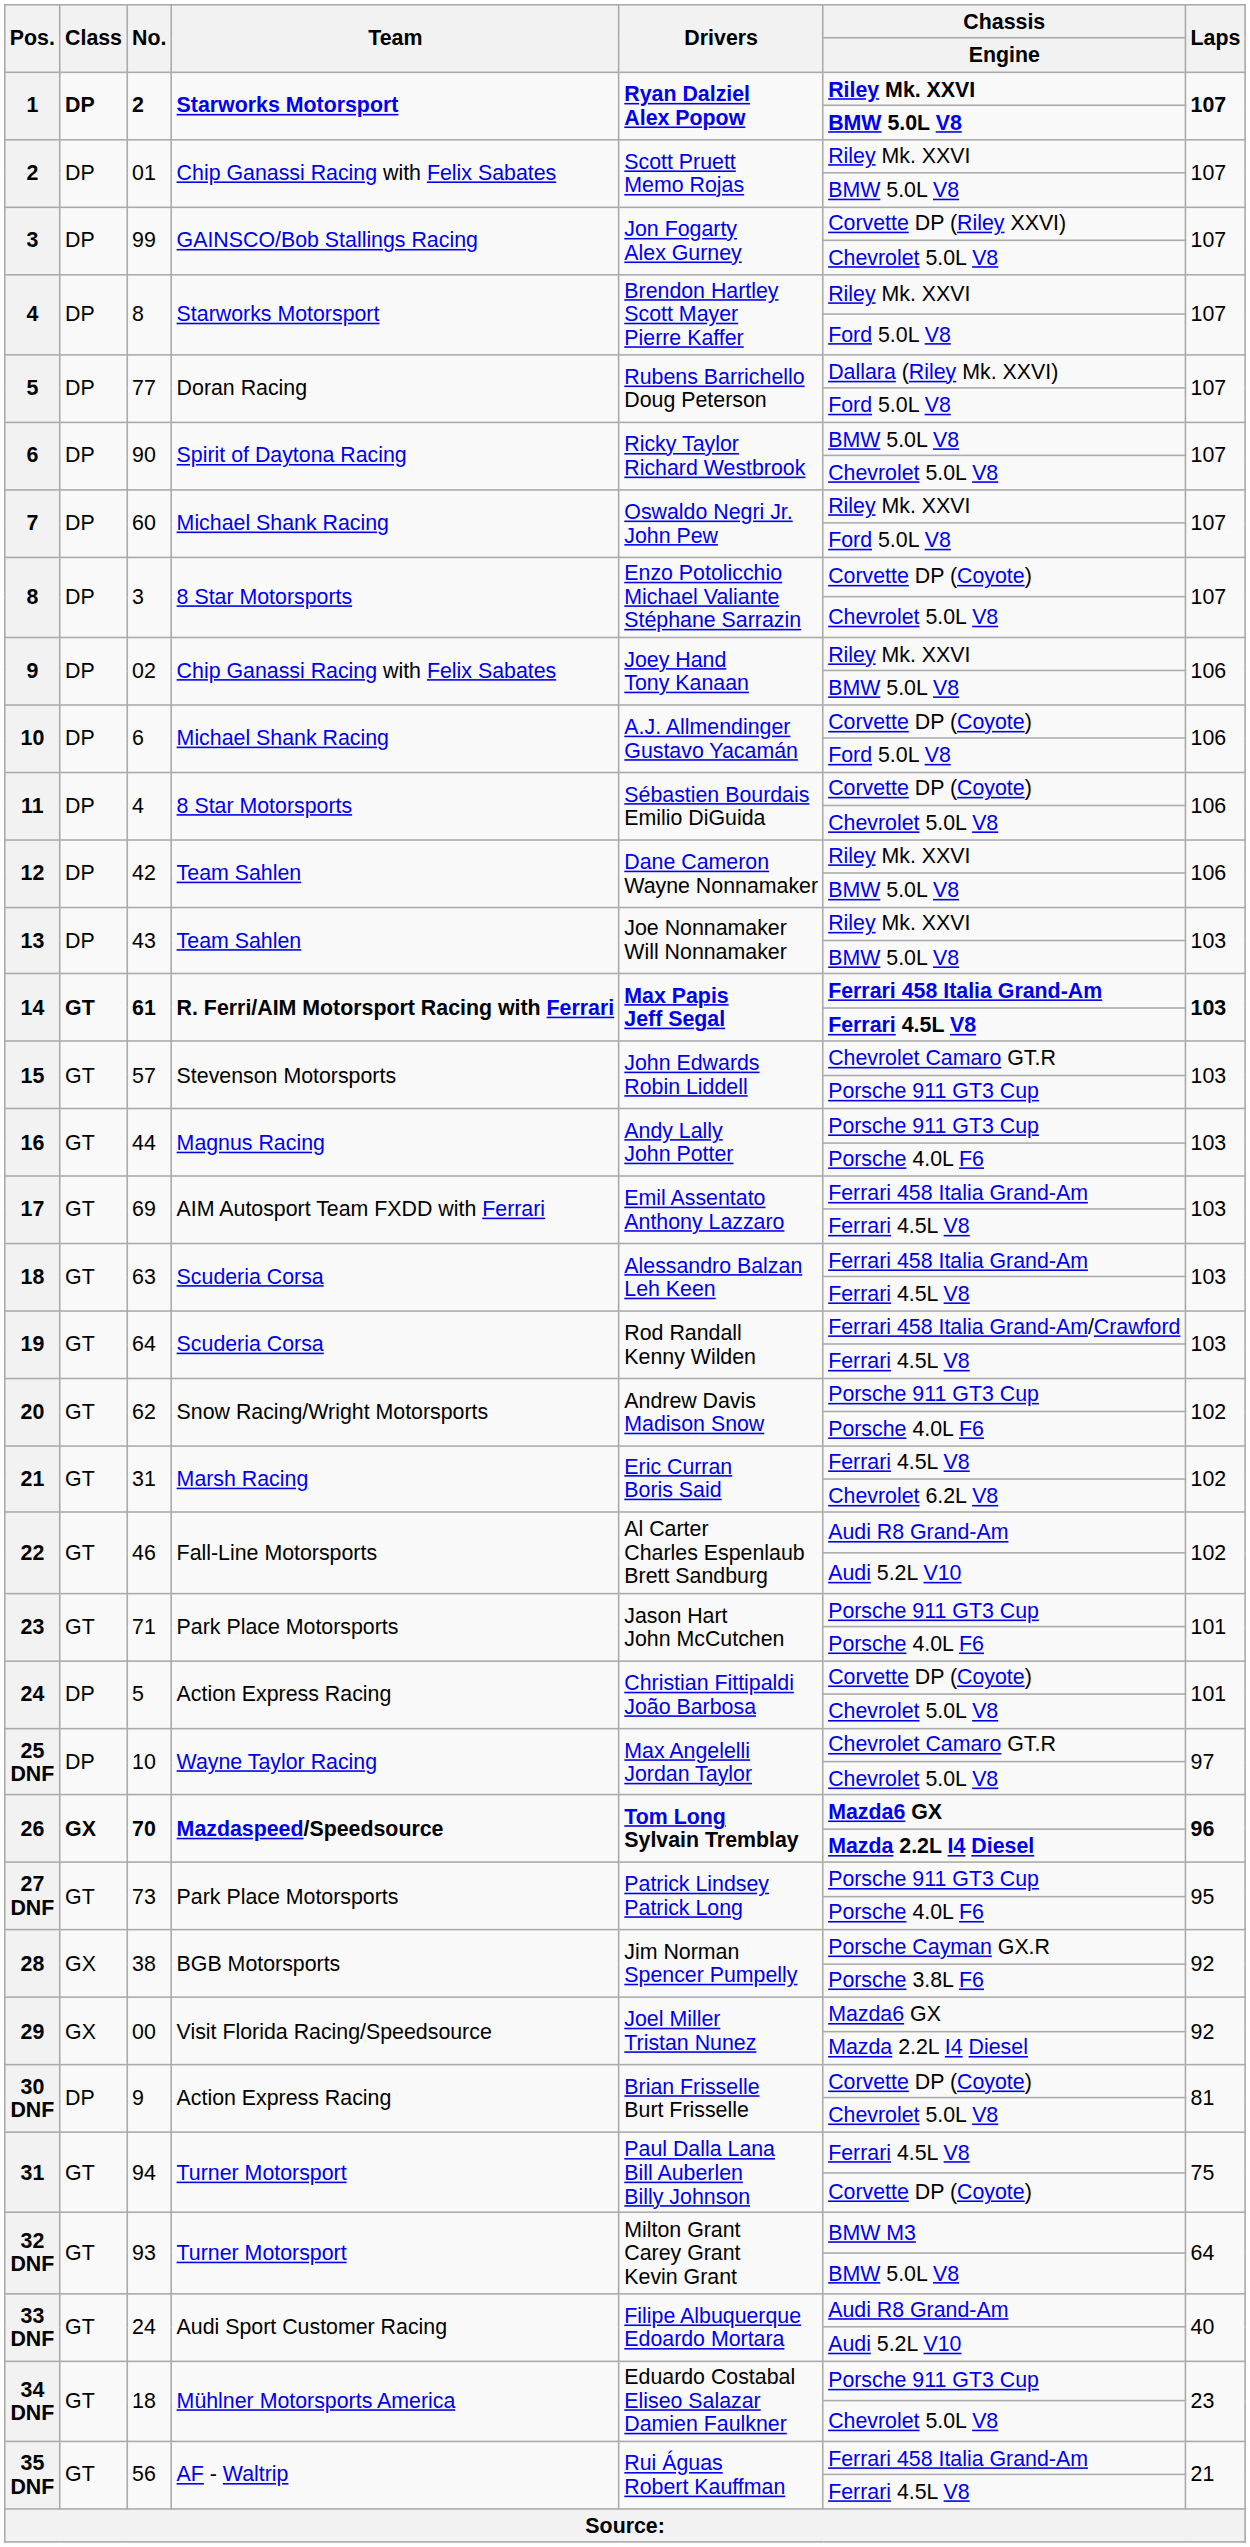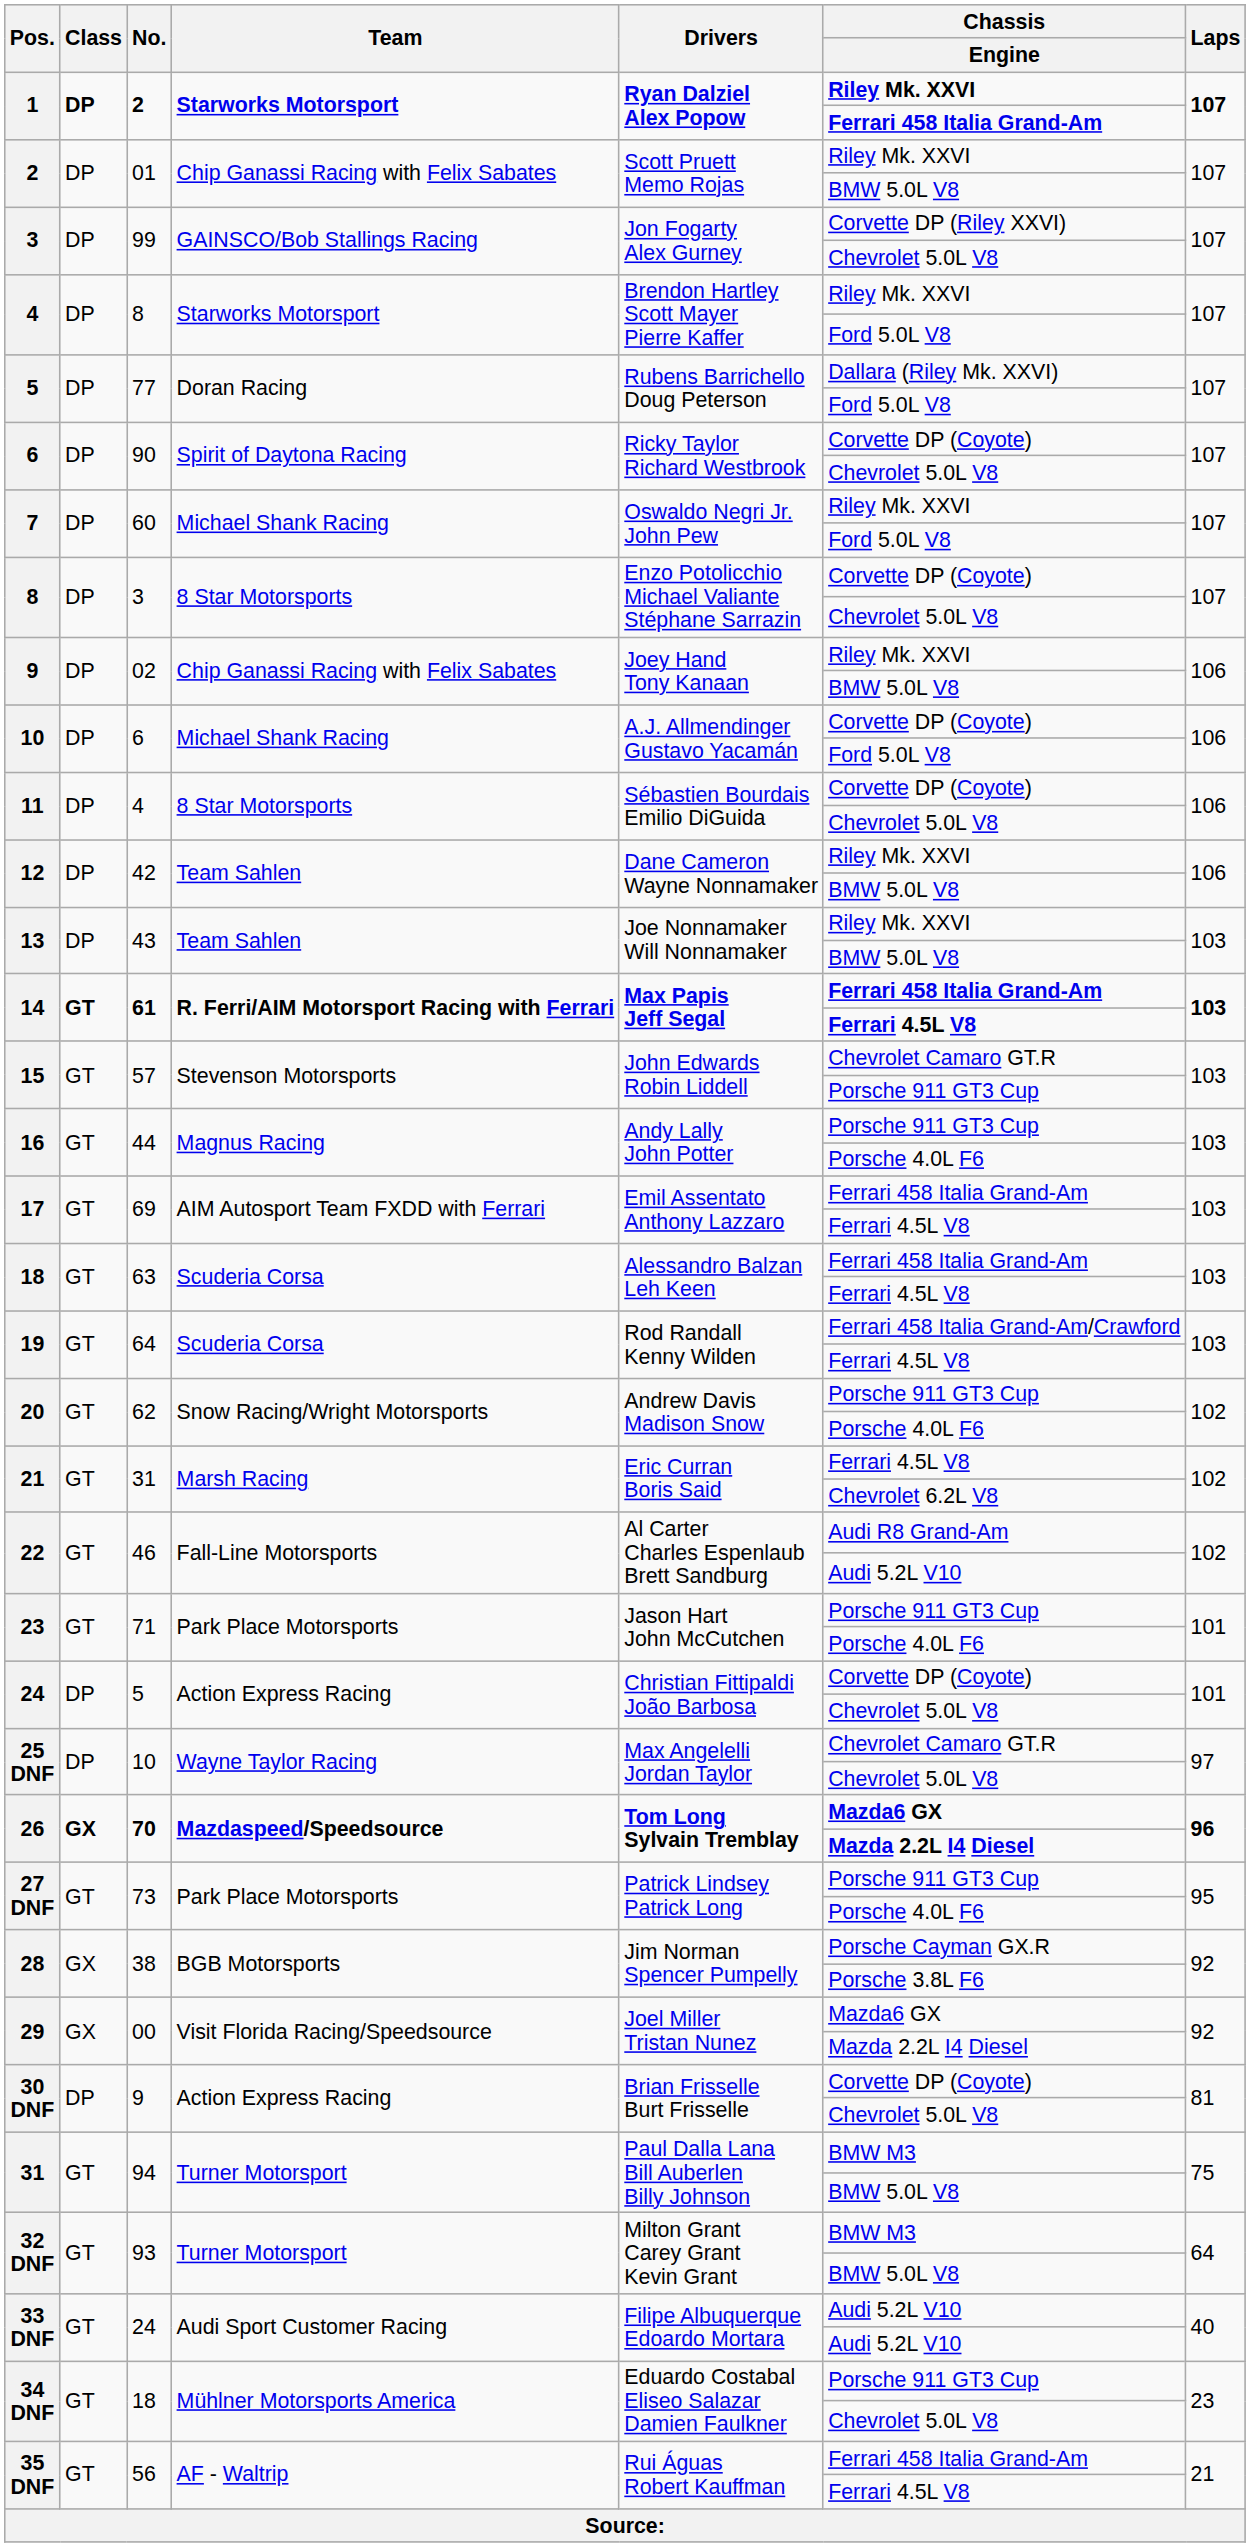(895, 122) BMW 5.0L V8 -> (965, 122) Ferrari 458 Italia Grand-Am
(894, 439) BMW 5.0L V8 -> (930, 439) Corvette DP (Coyote)
(899, 2152) Ferrari 4.5L V8 -> (872, 2152) BMW M3
(930, 2192) Corvette DP (Coyote) -> (894, 2192) BMW 5.0L V8
(918, 2310) Audi R8 Grand-Am -> (895, 2310) Audi 5.2L V10
